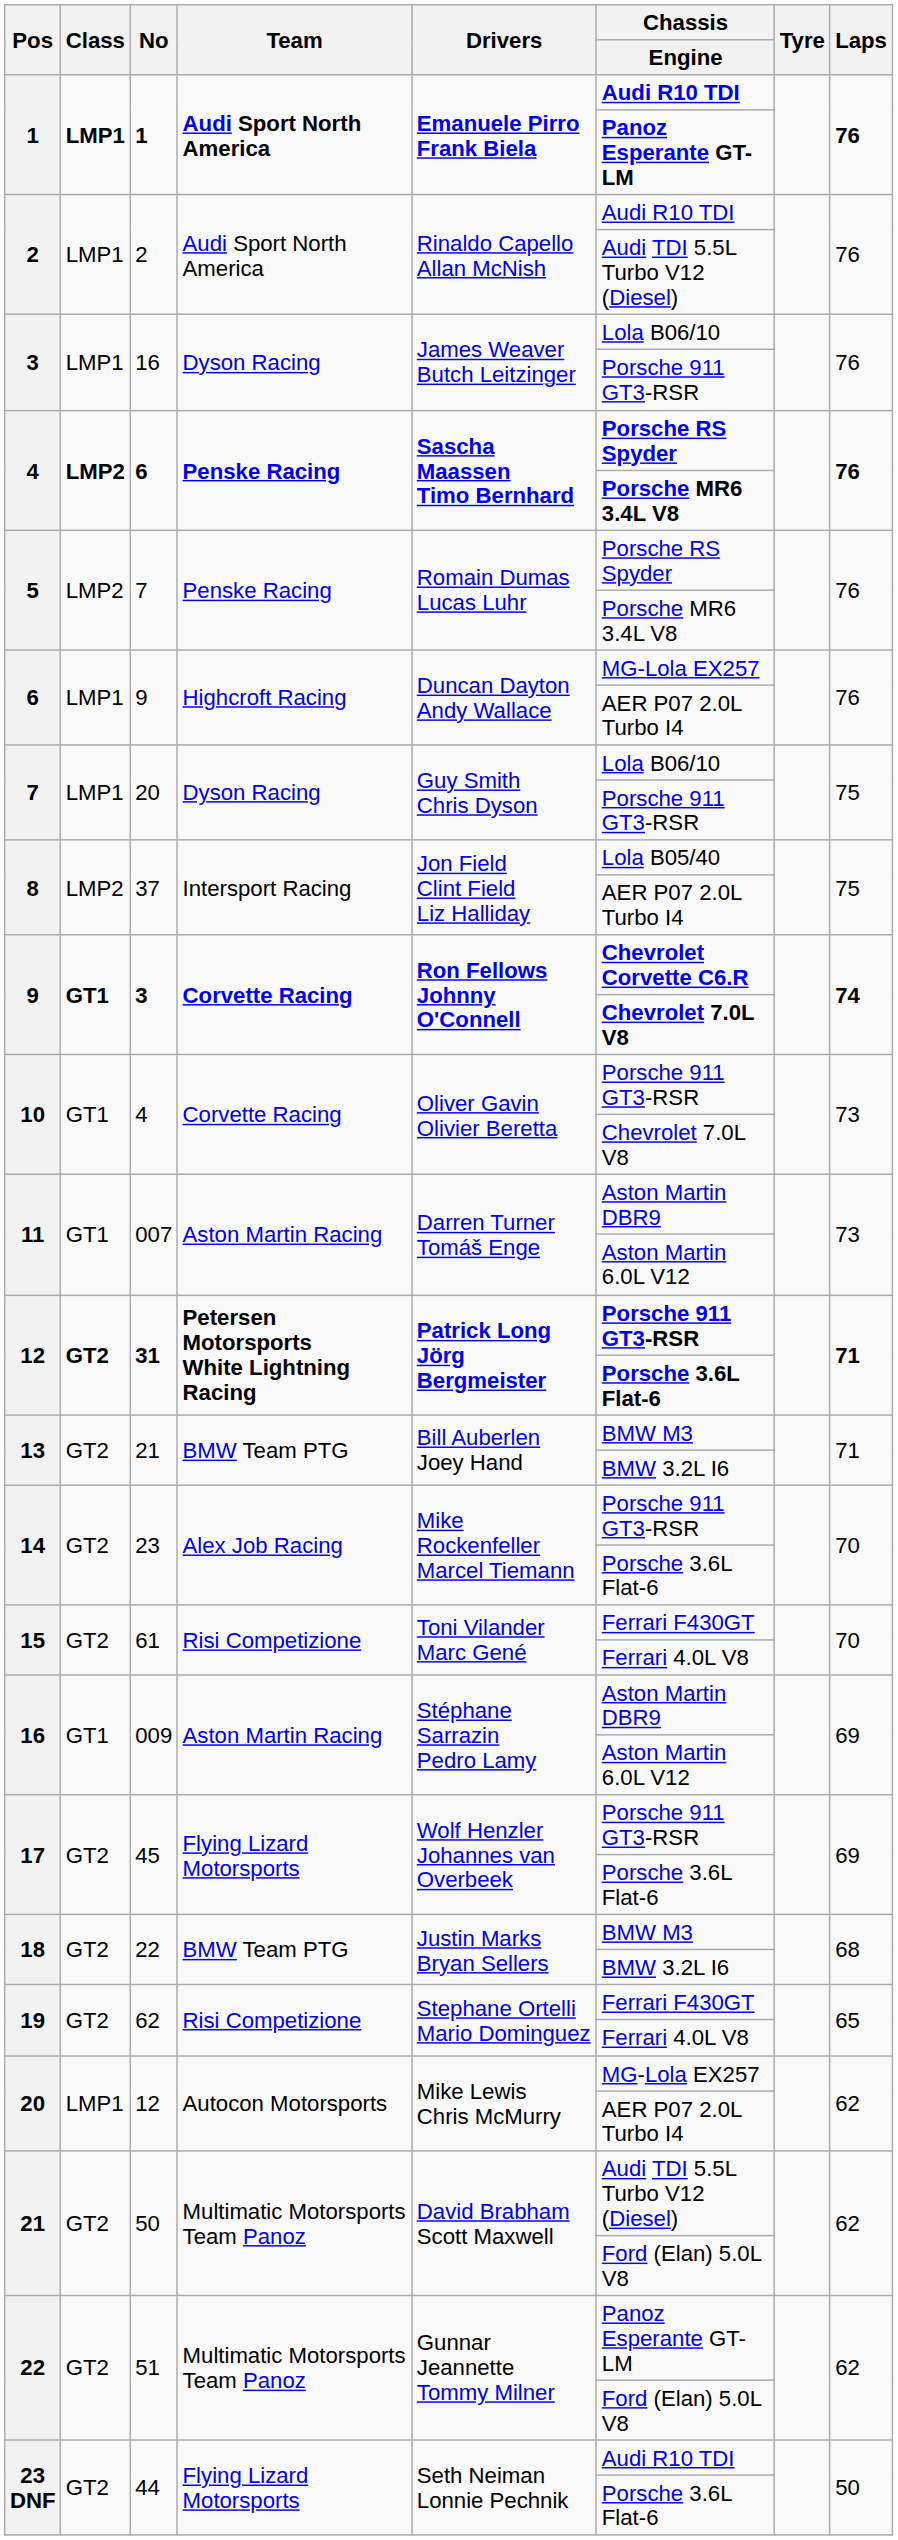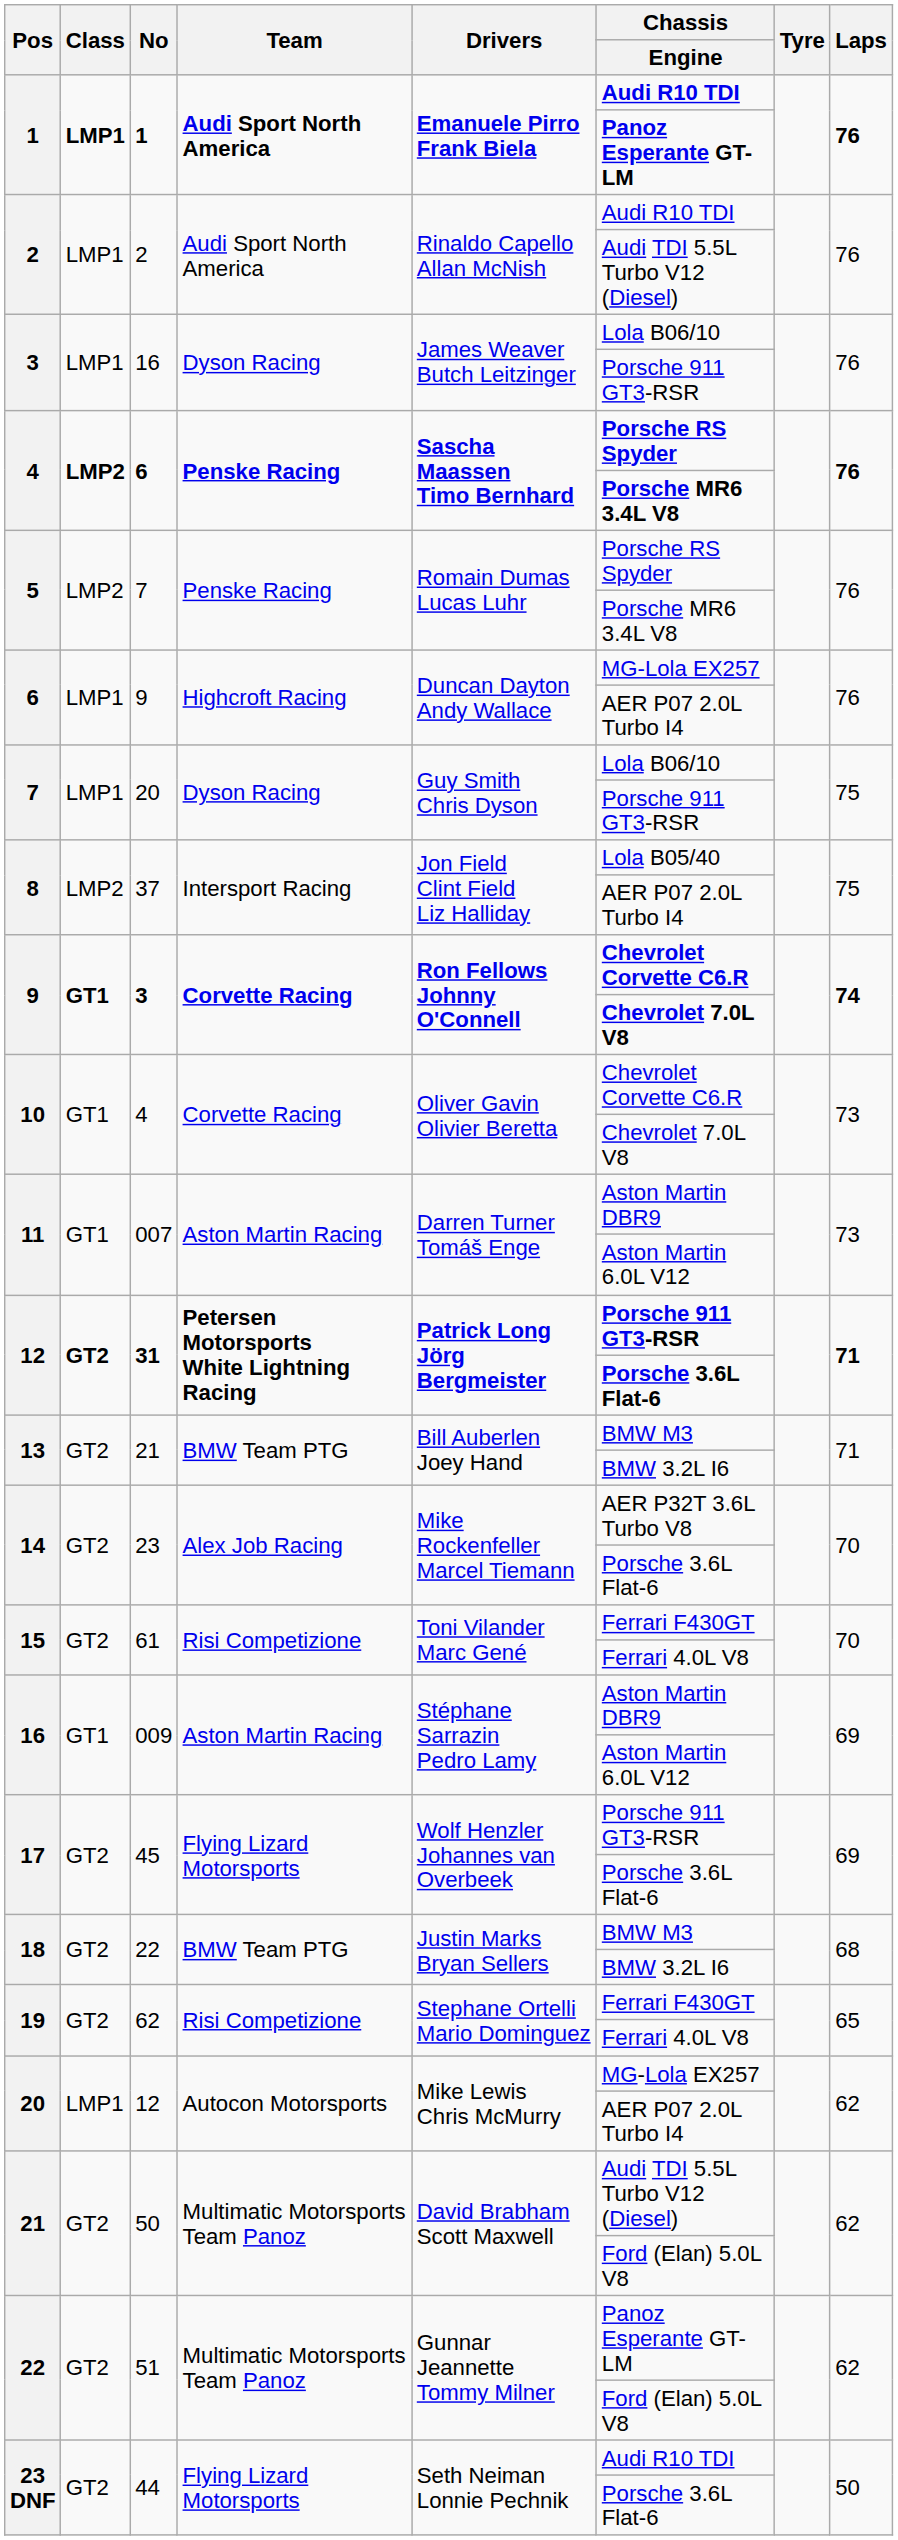(663, 1085) Porsche 911 GT3-RSR -> (672, 1085) Chevrolet Corvette C6.R
(663, 1515) Porsche 911 GT3-RSR -> (679, 1515) AER P32T 3.6L Turbo V8
